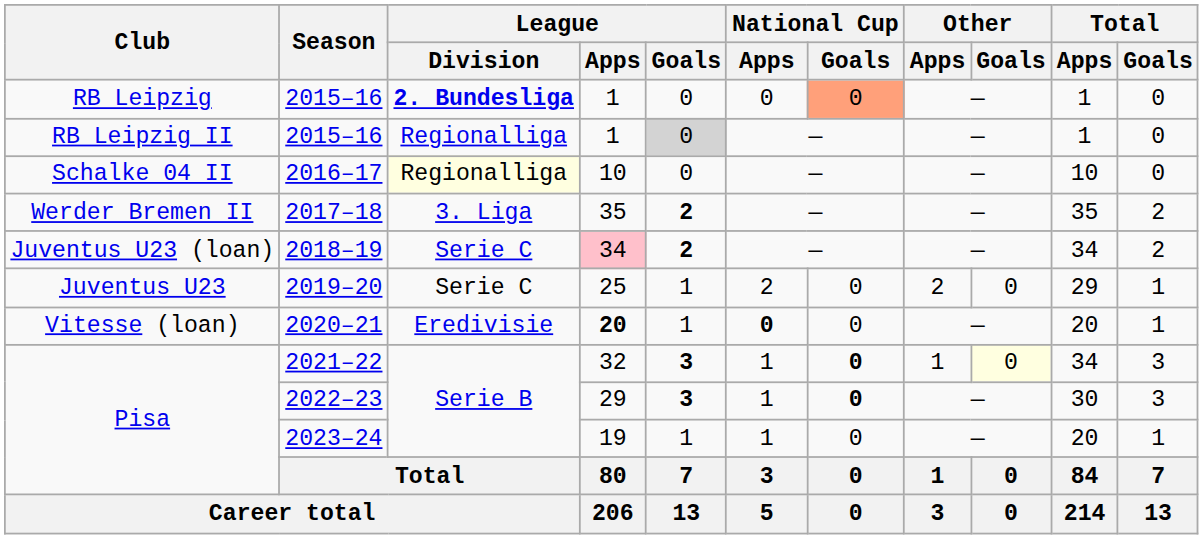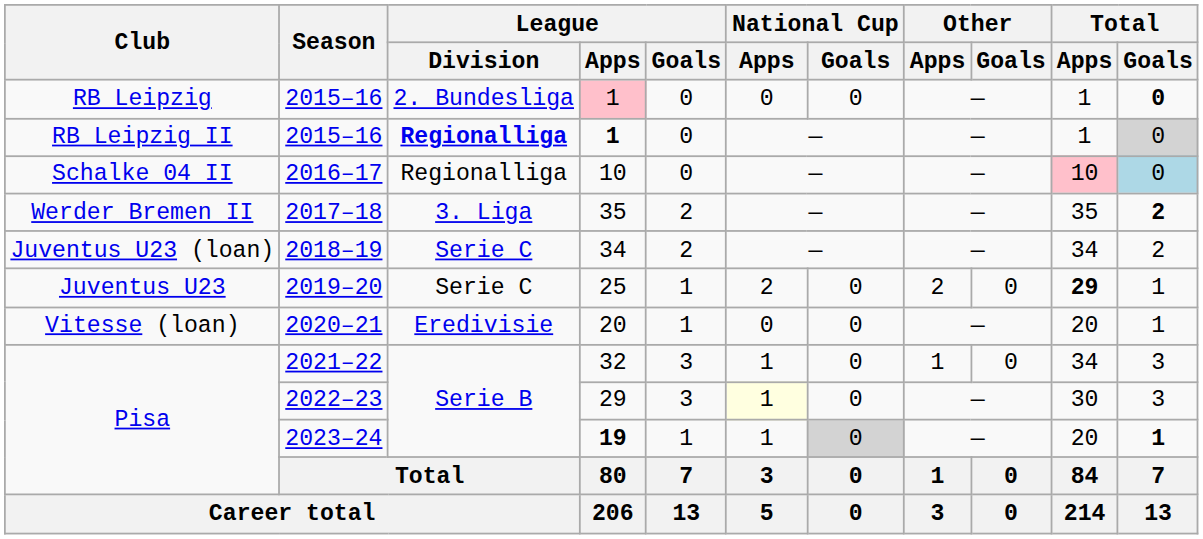(484, 99) bold -> (484, 99) normal
(613, 99) no background -> (613, 99) pink background
(856, 99) lightsalmon background -> (856, 99) no background
(1158, 99) normal -> (1158, 99) bold
(484, 137) normal -> (484, 137) bold
(613, 137) normal -> (613, 137) bold
(686, 137) lightgrey background -> (686, 137) no background
(1158, 137) no background -> (1158, 137) lightgrey background
(484, 175) lightyellow background -> (484, 175) no background
(1085, 175) no background -> (1085, 175) pink background
(1158, 175) no background -> (1158, 175) lightblue background
(686, 212) bold -> (686, 212) normal
(1158, 212) normal -> (1158, 212) bold
(613, 250) pink background -> (613, 250) no background
(686, 250) bold -> (686, 250) normal
(1085, 288) normal -> (1085, 288) bold
(613, 325) bold -> (613, 325) normal
(767, 325) bold -> (767, 325) normal
(686, 363) bold -> (686, 363) normal
(856, 363) bold -> (856, 363) normal
(1011, 363) lightyellow background -> (1011, 363) no background
(686, 401) bold -> (686, 401) normal
(767, 401) no background -> (767, 401) lightyellow background
(856, 401) bold -> (856, 401) normal
(613, 439) normal -> (613, 439) bold
(856, 439) no background -> (856, 439) lightgrey background
(1158, 439) normal -> (1158, 439) bold
